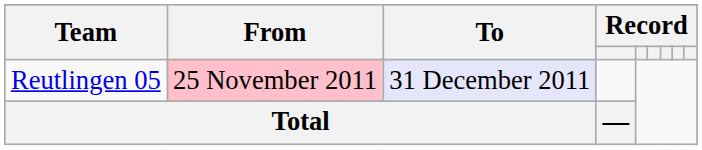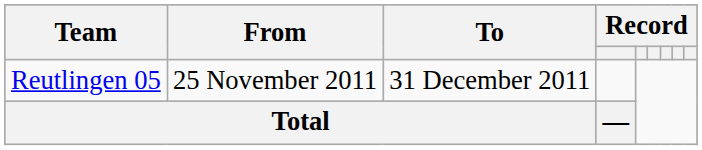(275, 79) pink background -> (275, 79) no background
(490, 79) lavender background -> (490, 79) no background
